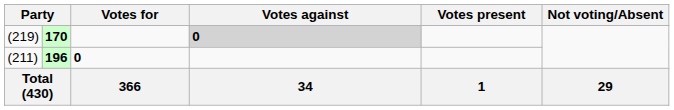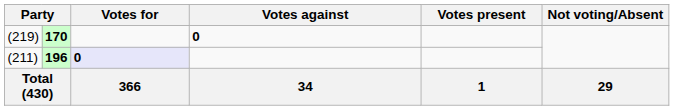(196, 36) lightgrey background -> (196, 36) no background
(77, 57) no background -> (77, 57) lavender background
